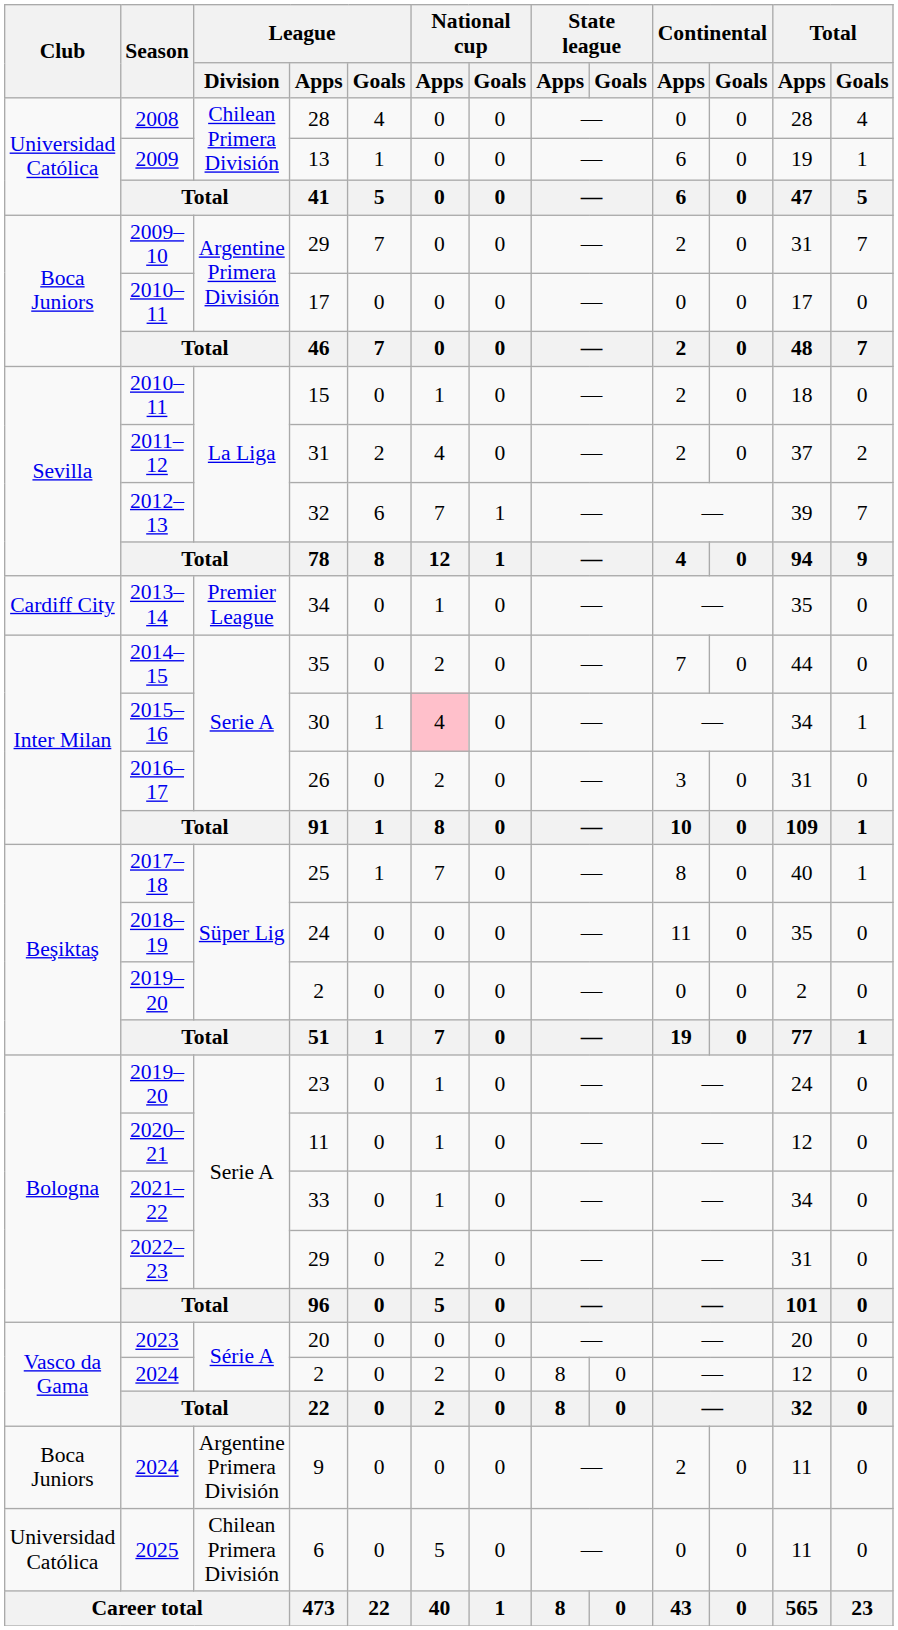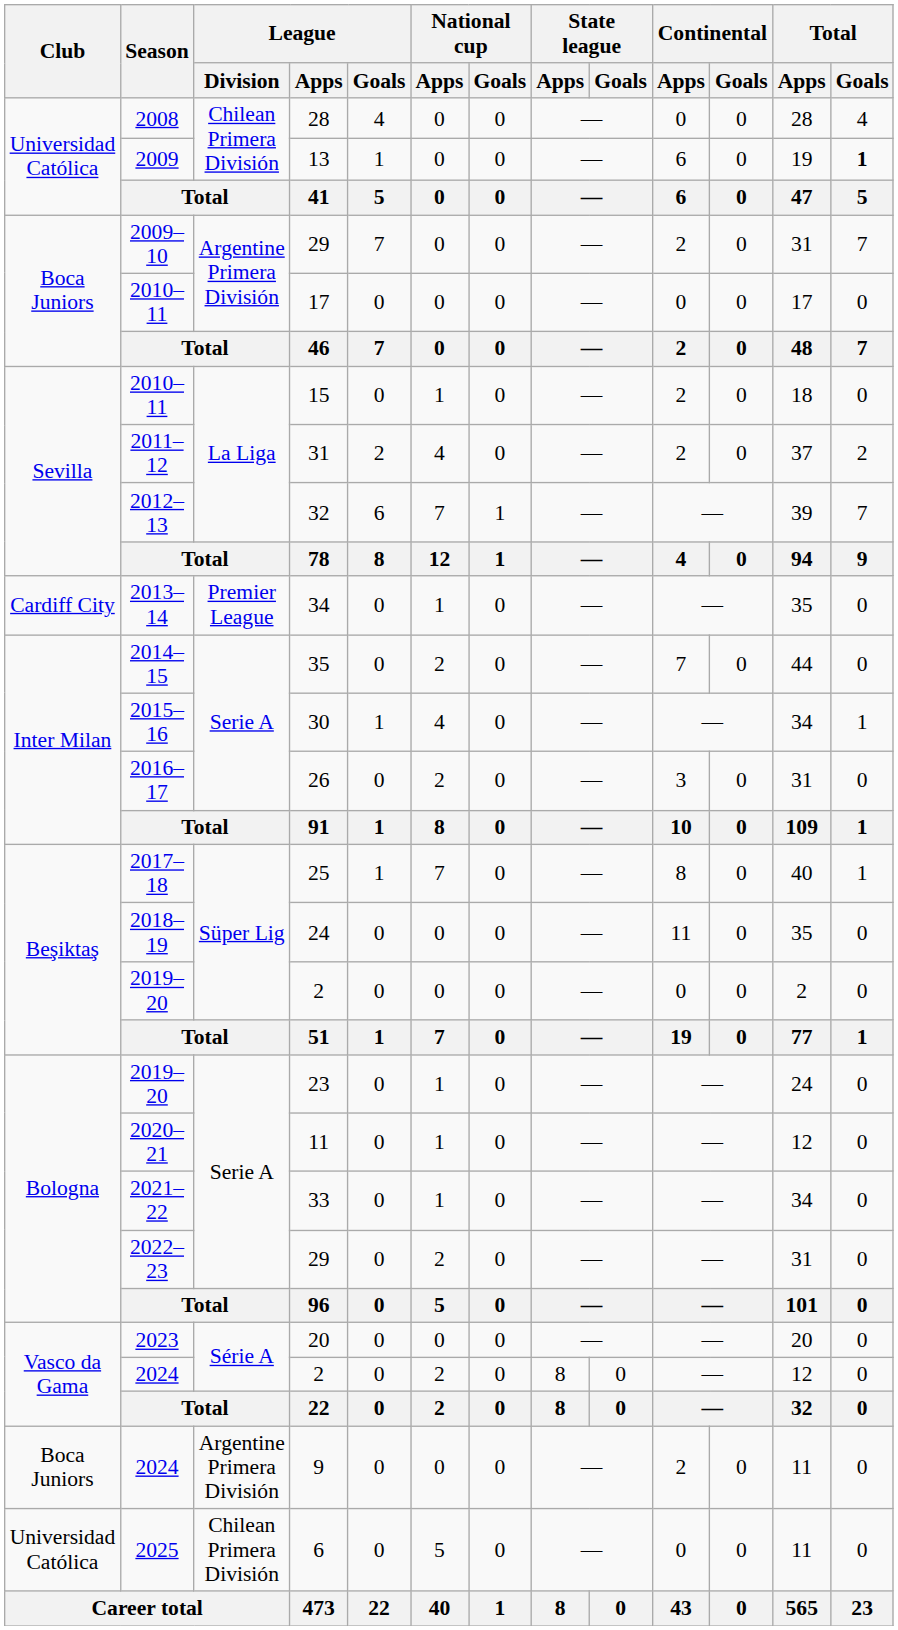(862, 159) normal -> (862, 159) bold
(439, 722) pink background -> (439, 722) no background
